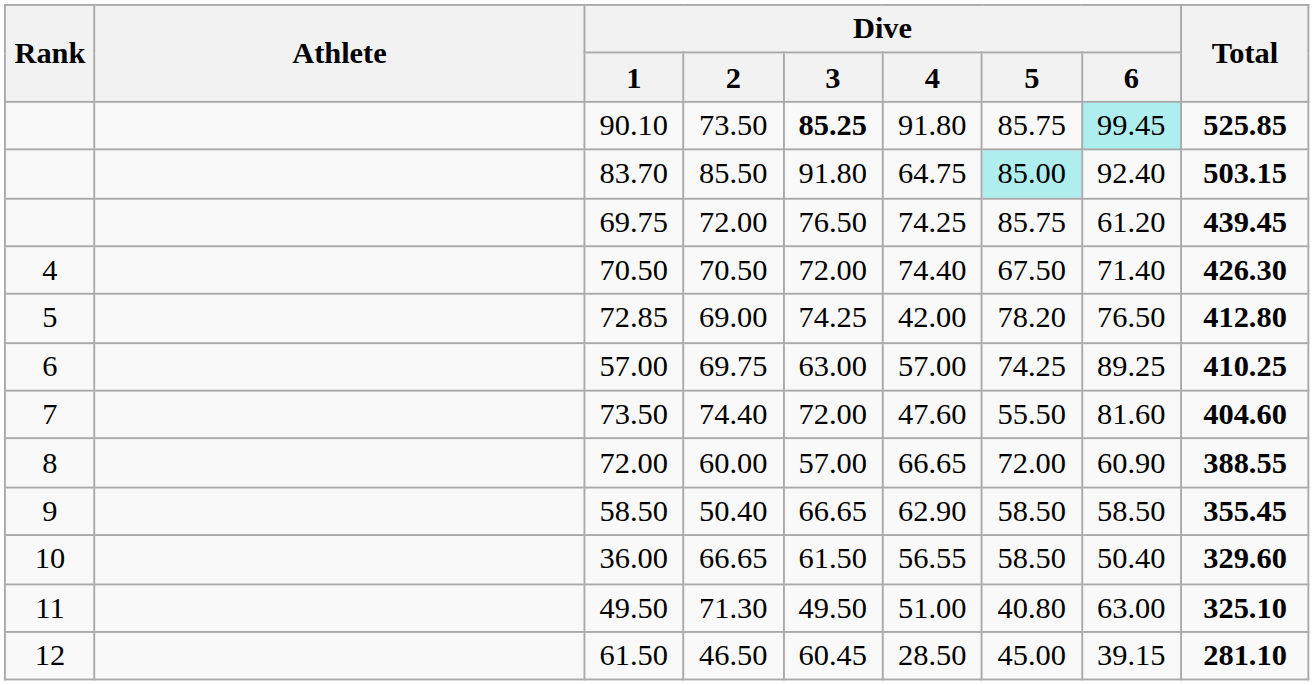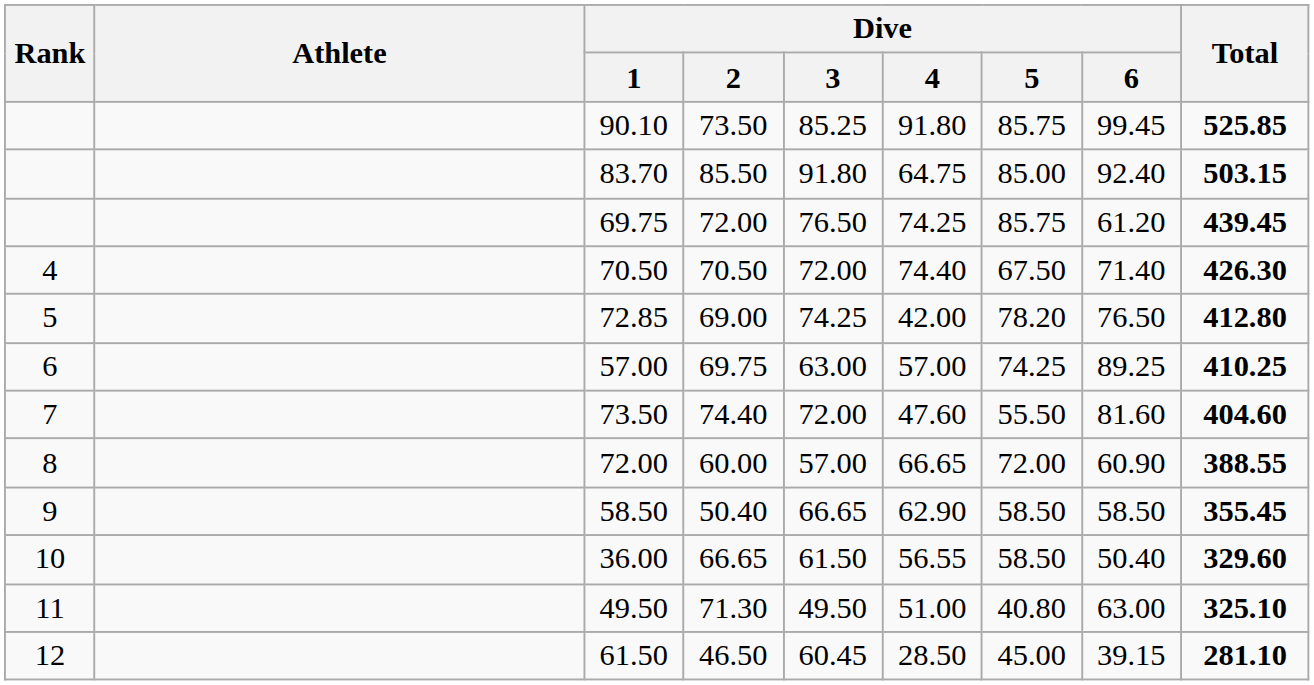(833, 125) bold -> (833, 125) normal
(1131, 125) paleturquoise background -> (1131, 125) no background
(1032, 173) paleturquoise background -> (1032, 173) no background
